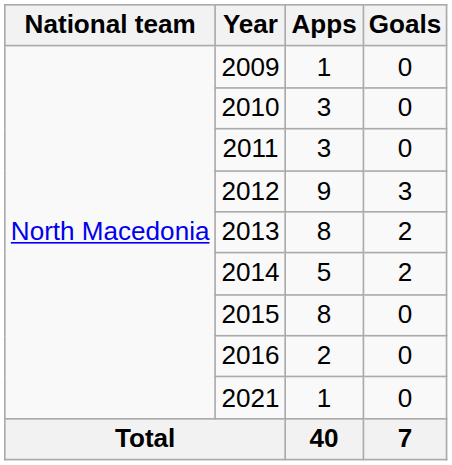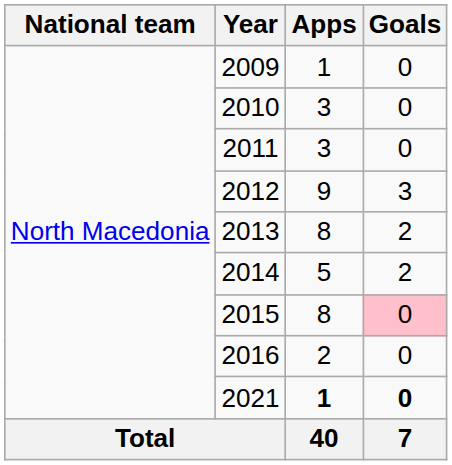(405, 314) no background -> (405, 314) pink background
(324, 397) normal -> (324, 397) bold
(405, 397) normal -> (405, 397) bold
